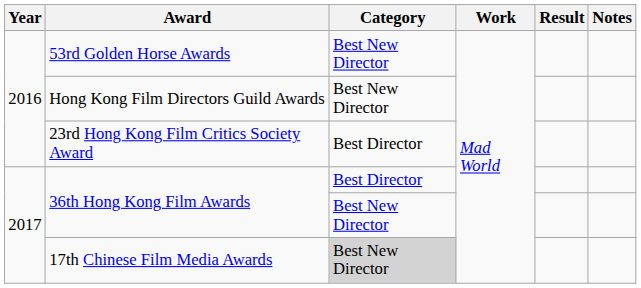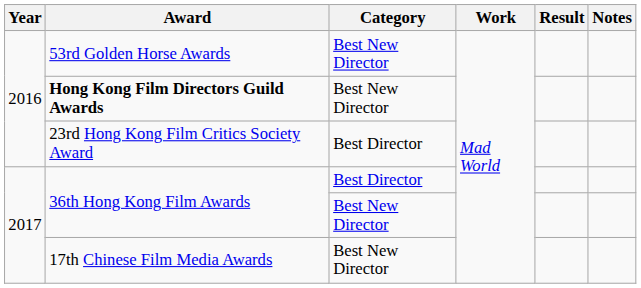(187, 98) normal -> (167, 98) bold
(366, 260) lightgrey background -> (366, 260) no background
